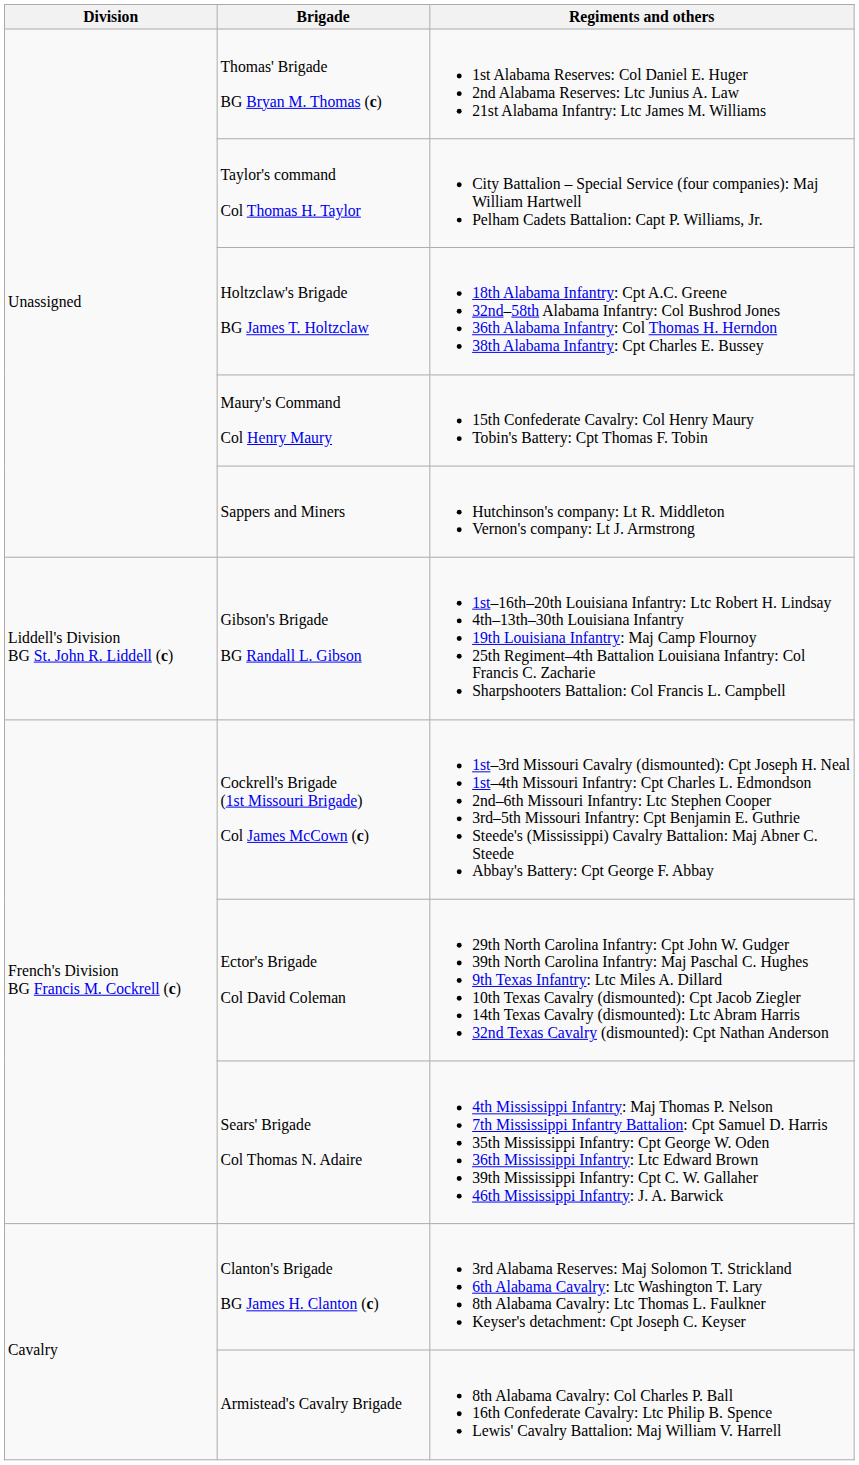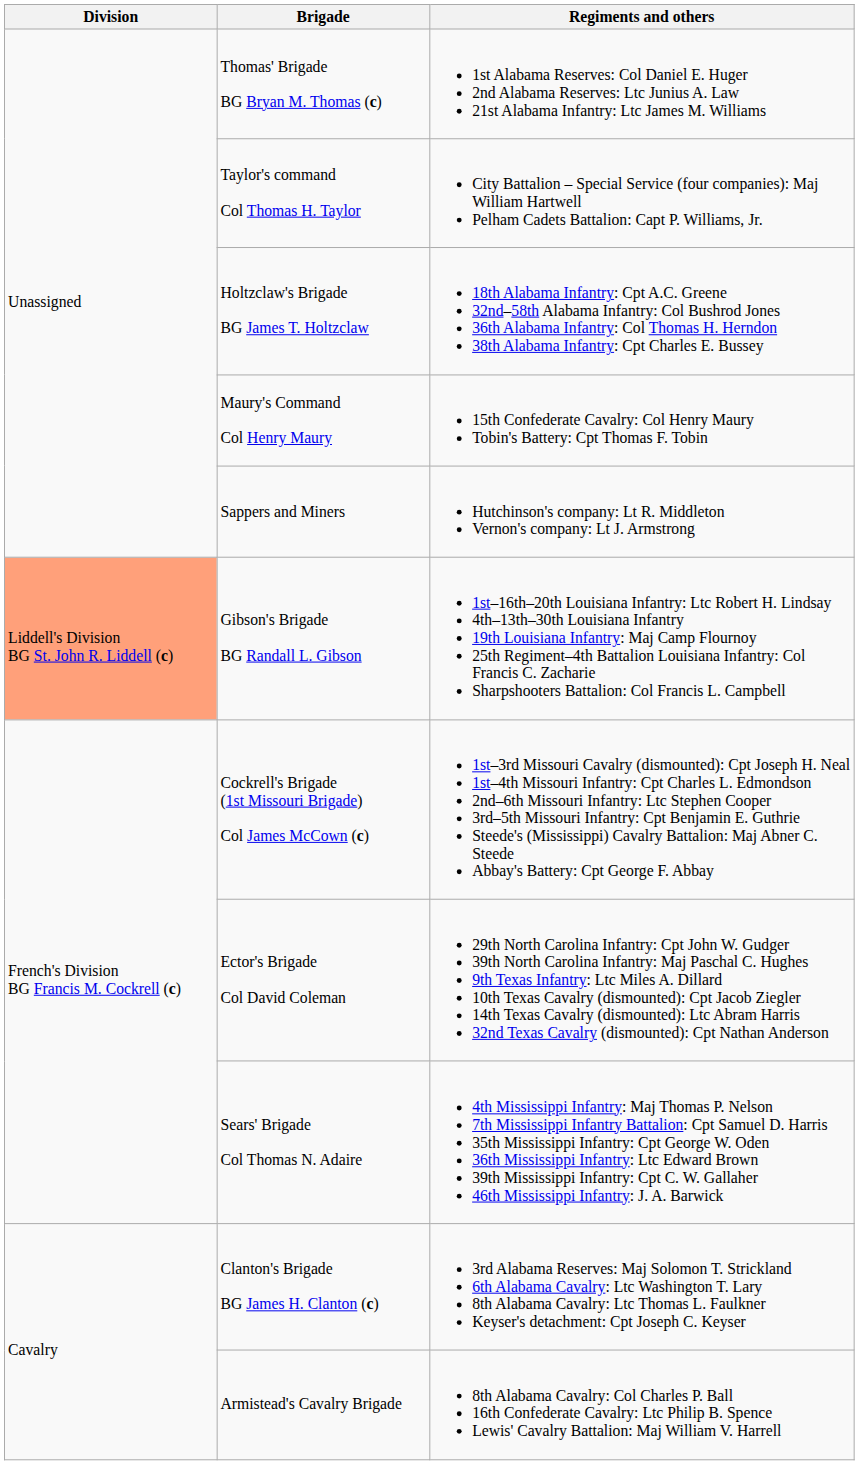(91, 647) no background -> (91, 647) lightsalmon background
